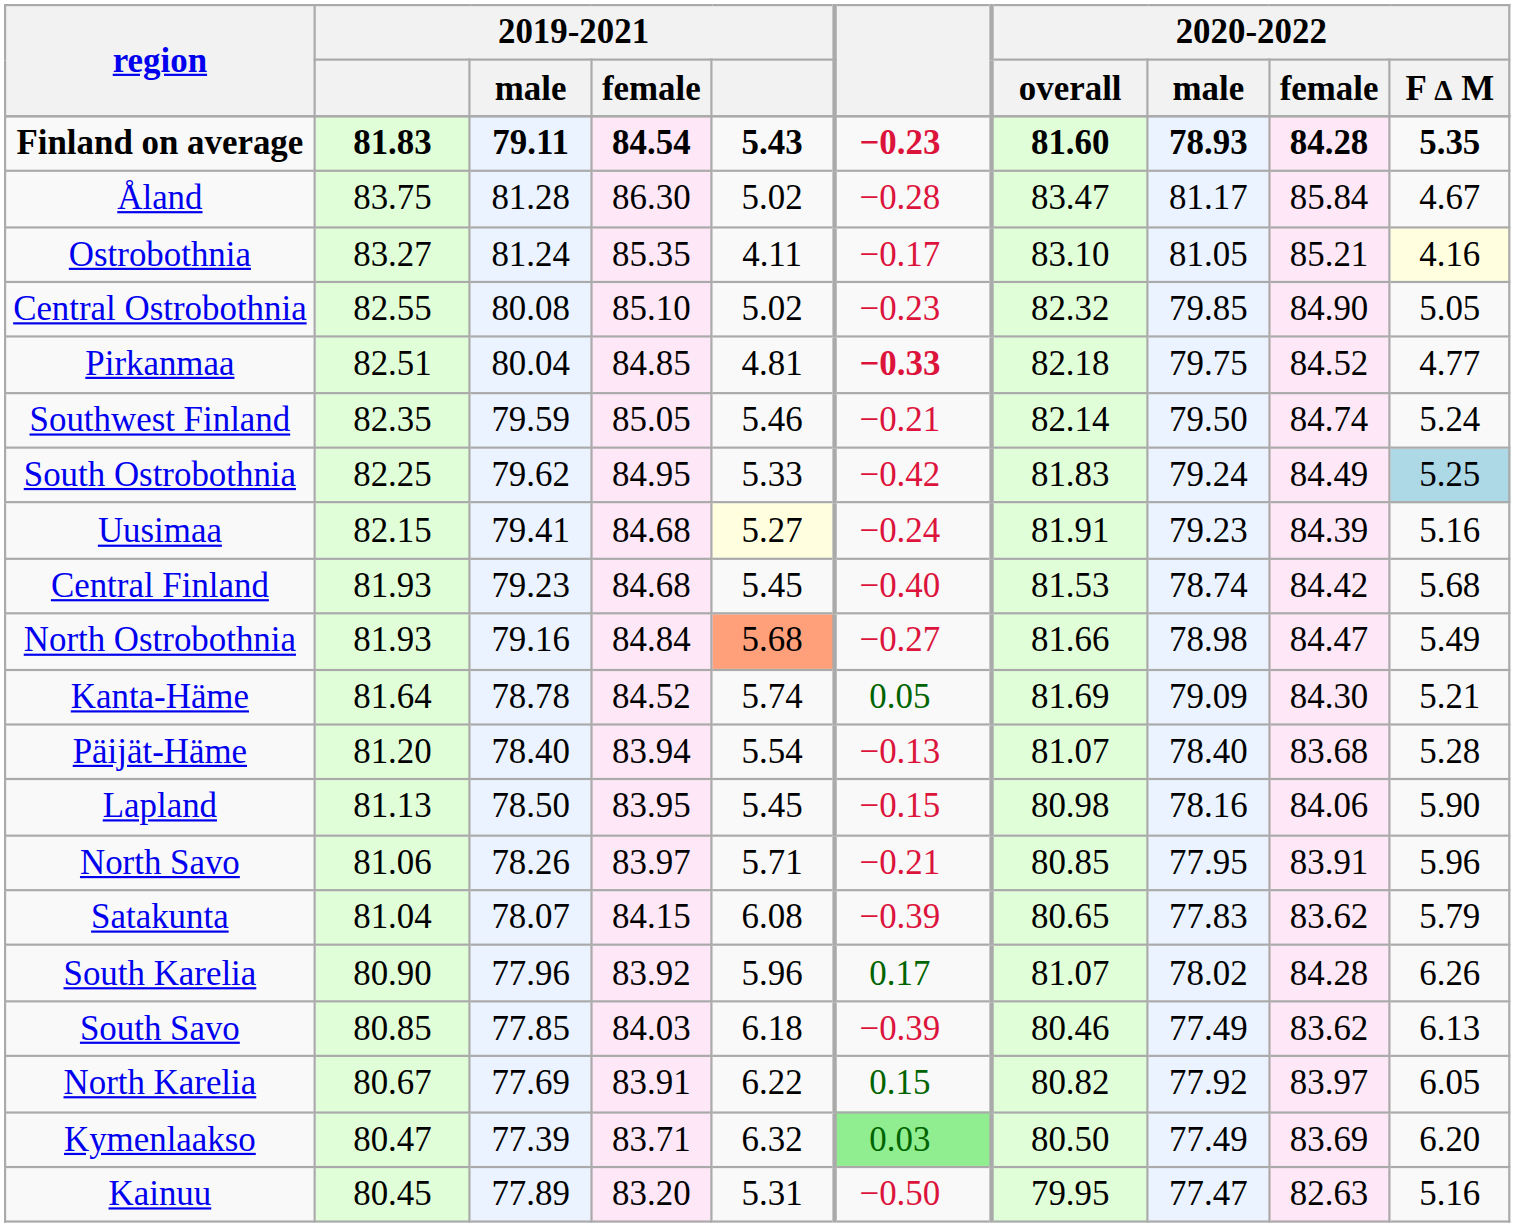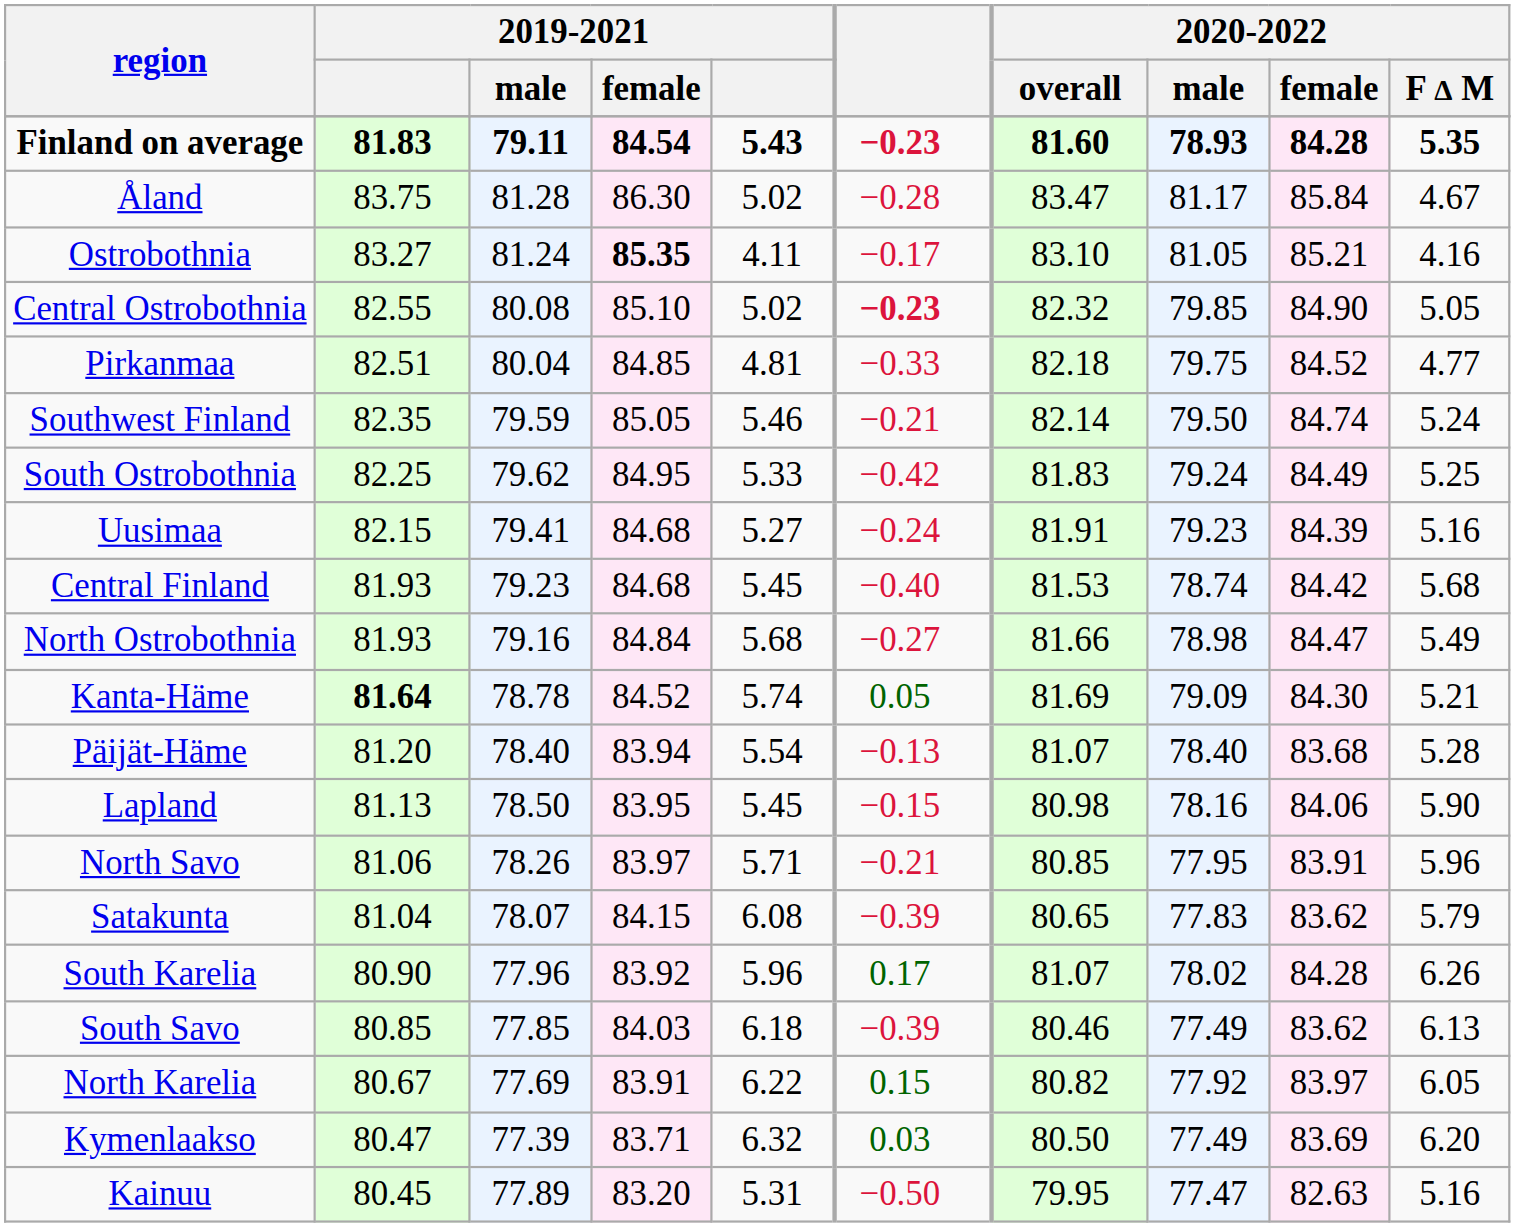(651, 253) normal -> (651, 253) bold
(1450, 253) lightyellow background -> (1450, 253) no background
(900, 308) normal -> (900, 308) bold
(900, 364) bold -> (900, 364) normal
(1450, 474) lightblue background -> (1450, 474) no background
(772, 530) lightyellow background -> (772, 530) no background
(772, 640) lightsalmon background -> (772, 640) no background
(392, 695) normal -> (392, 695) bold
(900, 1138) lightgreen background -> (900, 1138) no background
